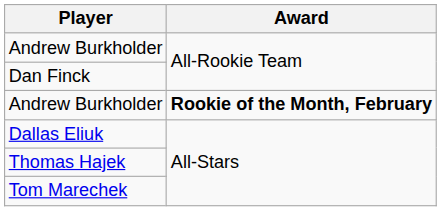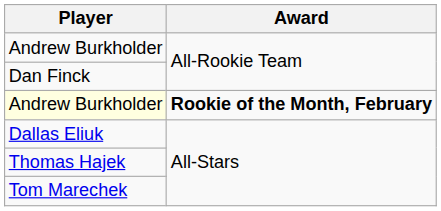(86, 104) no background -> (86, 104) lightyellow background
